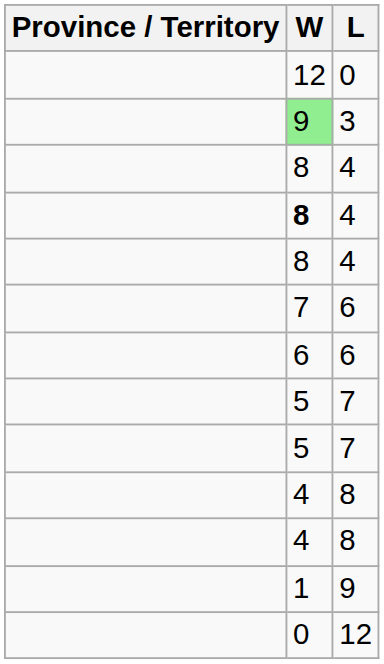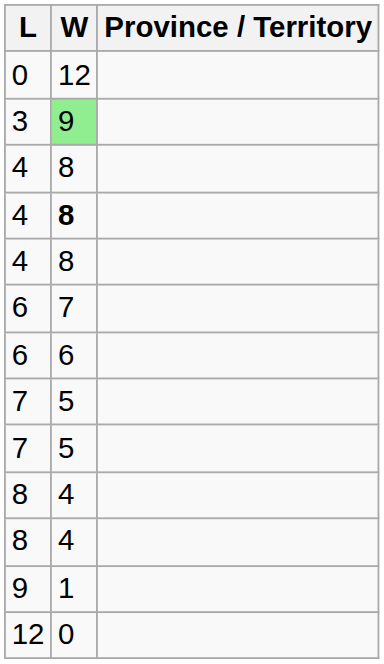columns swapped: (146, 27) <-> (356, 27)
